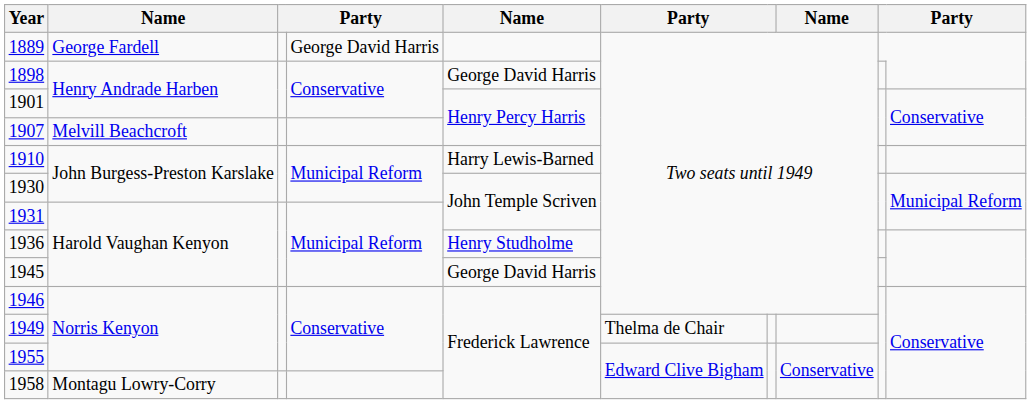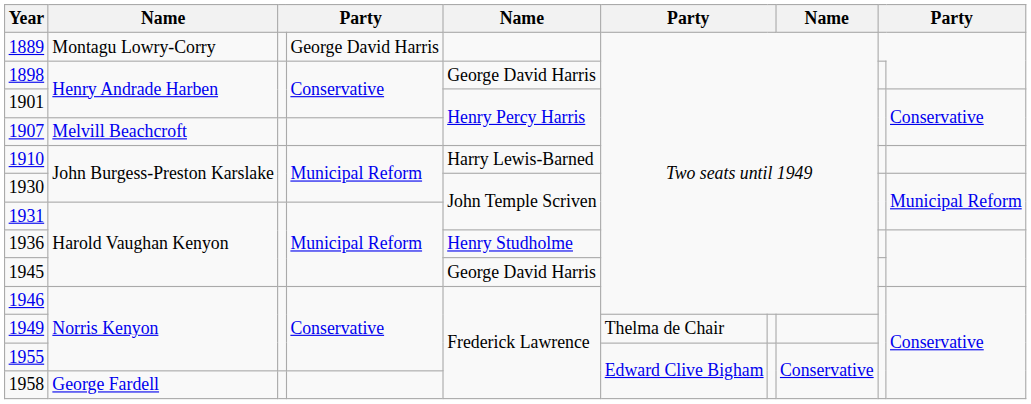(106, 46) George Fardell -> (134, 46) Montagu Lowry-Corry
(134, 384) Montagu Lowry-Corry -> (106, 384) George Fardell
